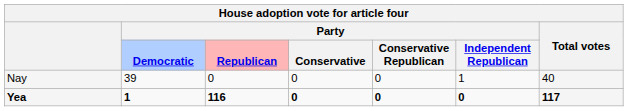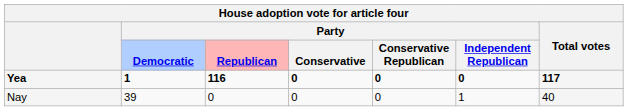rows swapped: (17, 97) <-> (17, 79)
